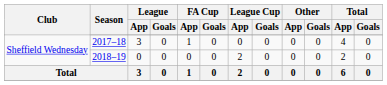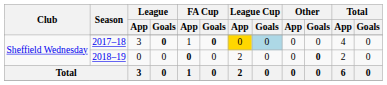(164, 42) normal -> (164, 42) bold
(214, 42) normal -> (214, 42) bold
(240, 42) no background -> (240, 42) gold background
(267, 42) no background -> (267, 42) lightblue background
(189, 57) normal -> (189, 57) bold
(318, 57) normal -> (318, 57) bold
